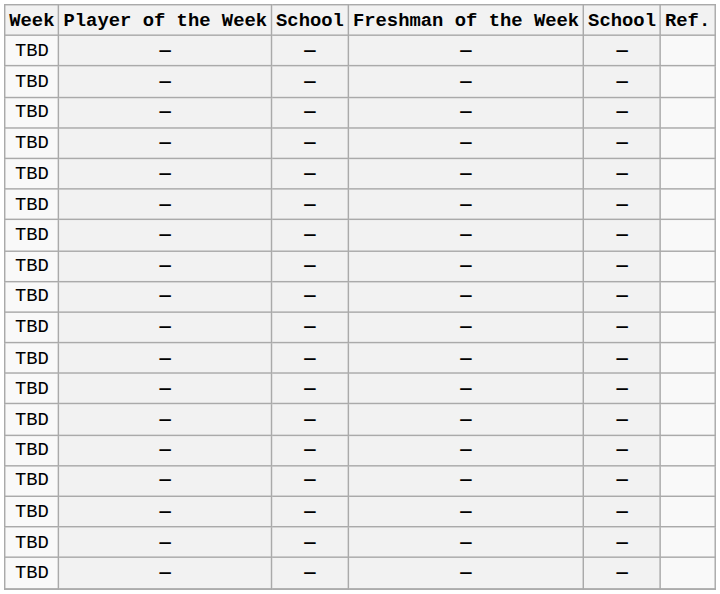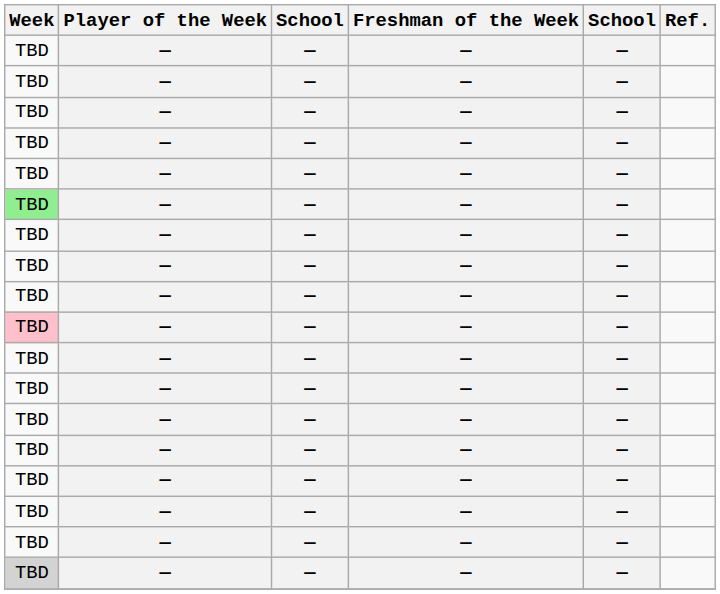(32, 204) no background -> (32, 204) lightgreen background
(32, 327) no background -> (32, 327) pink background
(32, 573) no background -> (32, 573) lightgrey background
